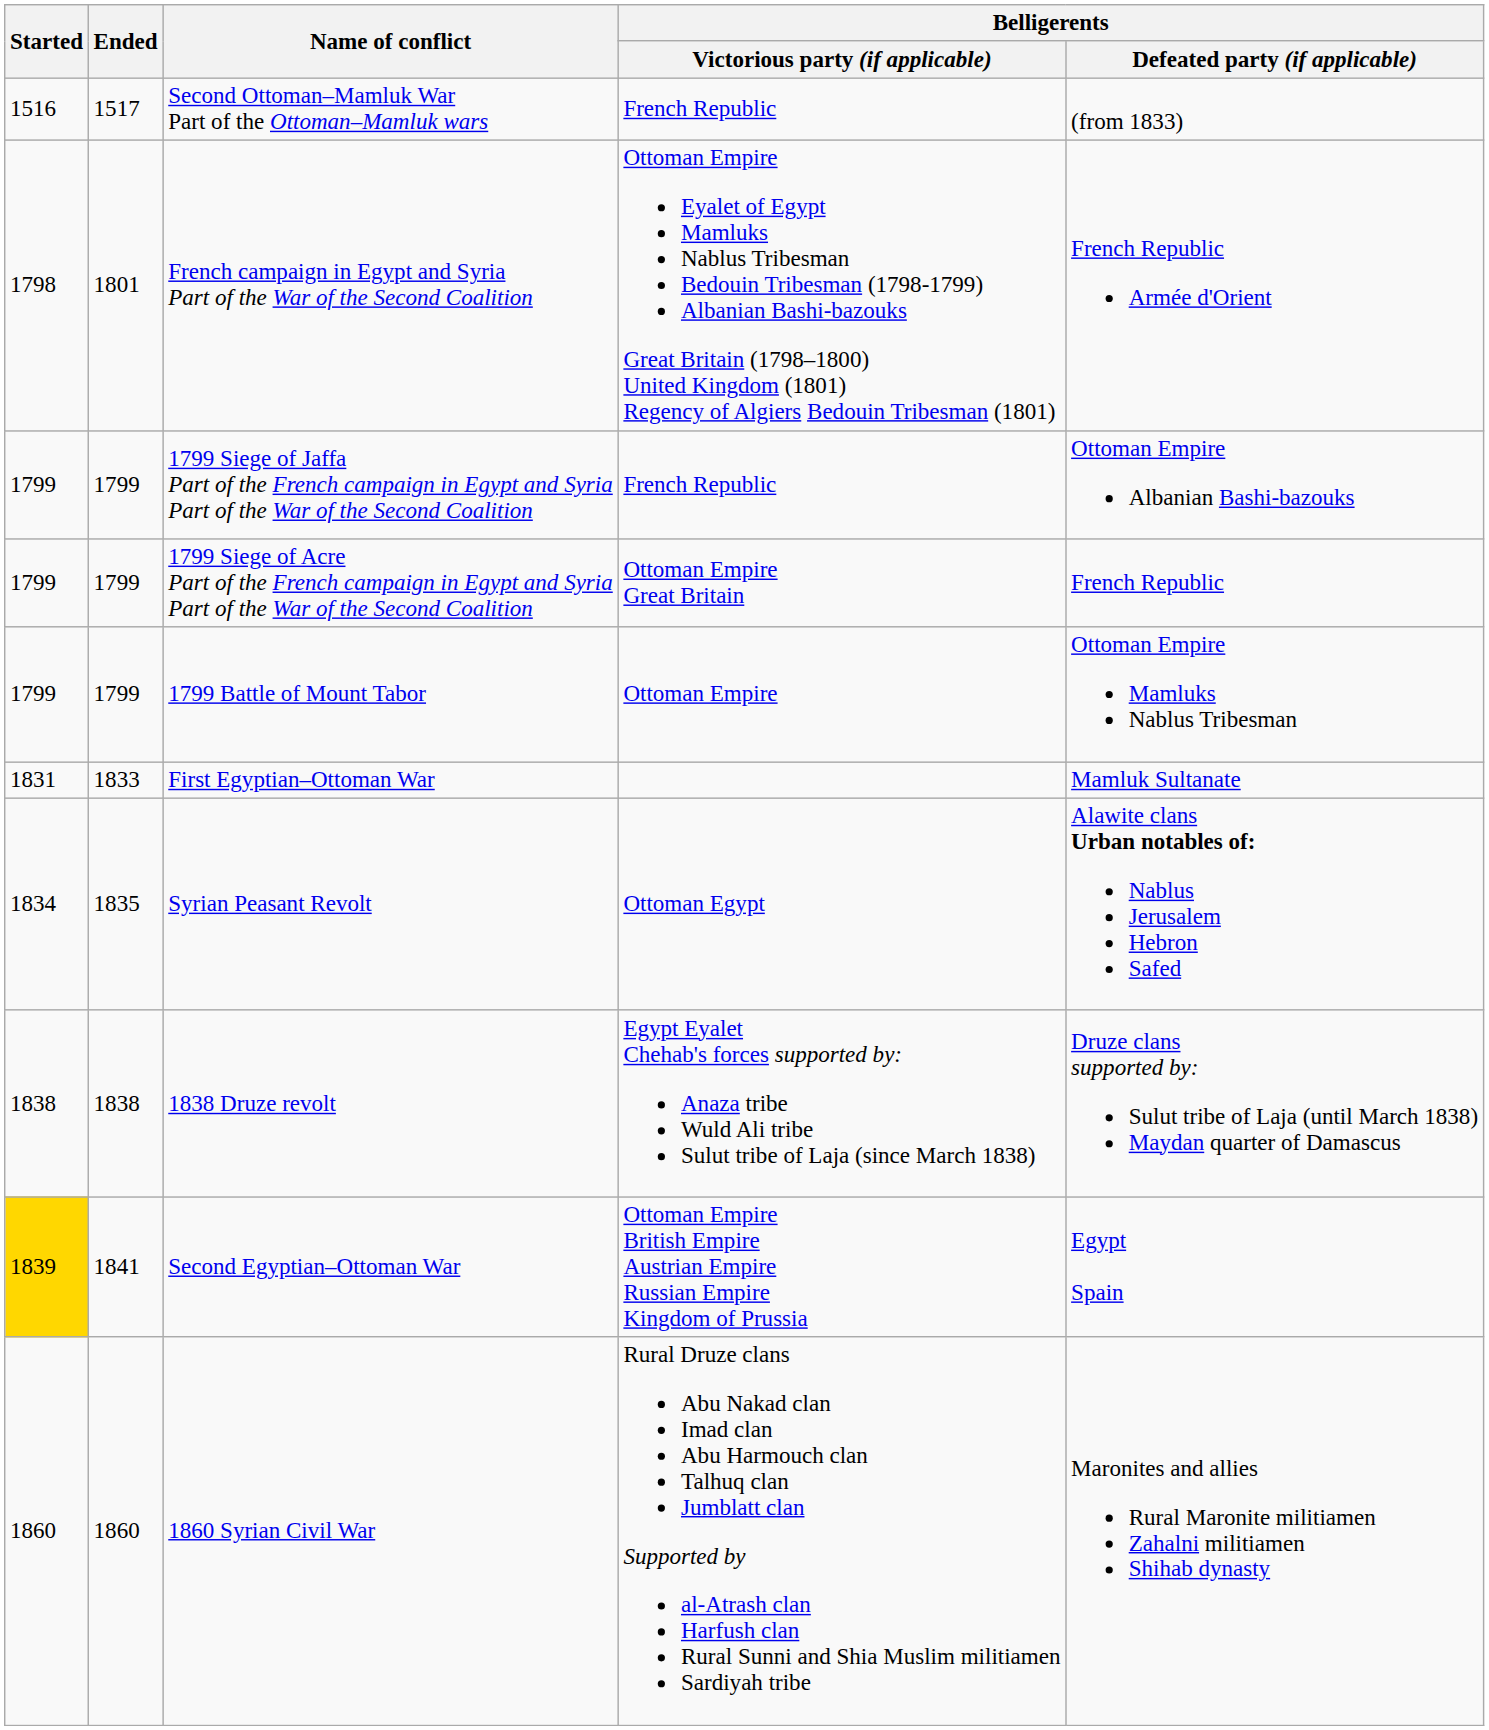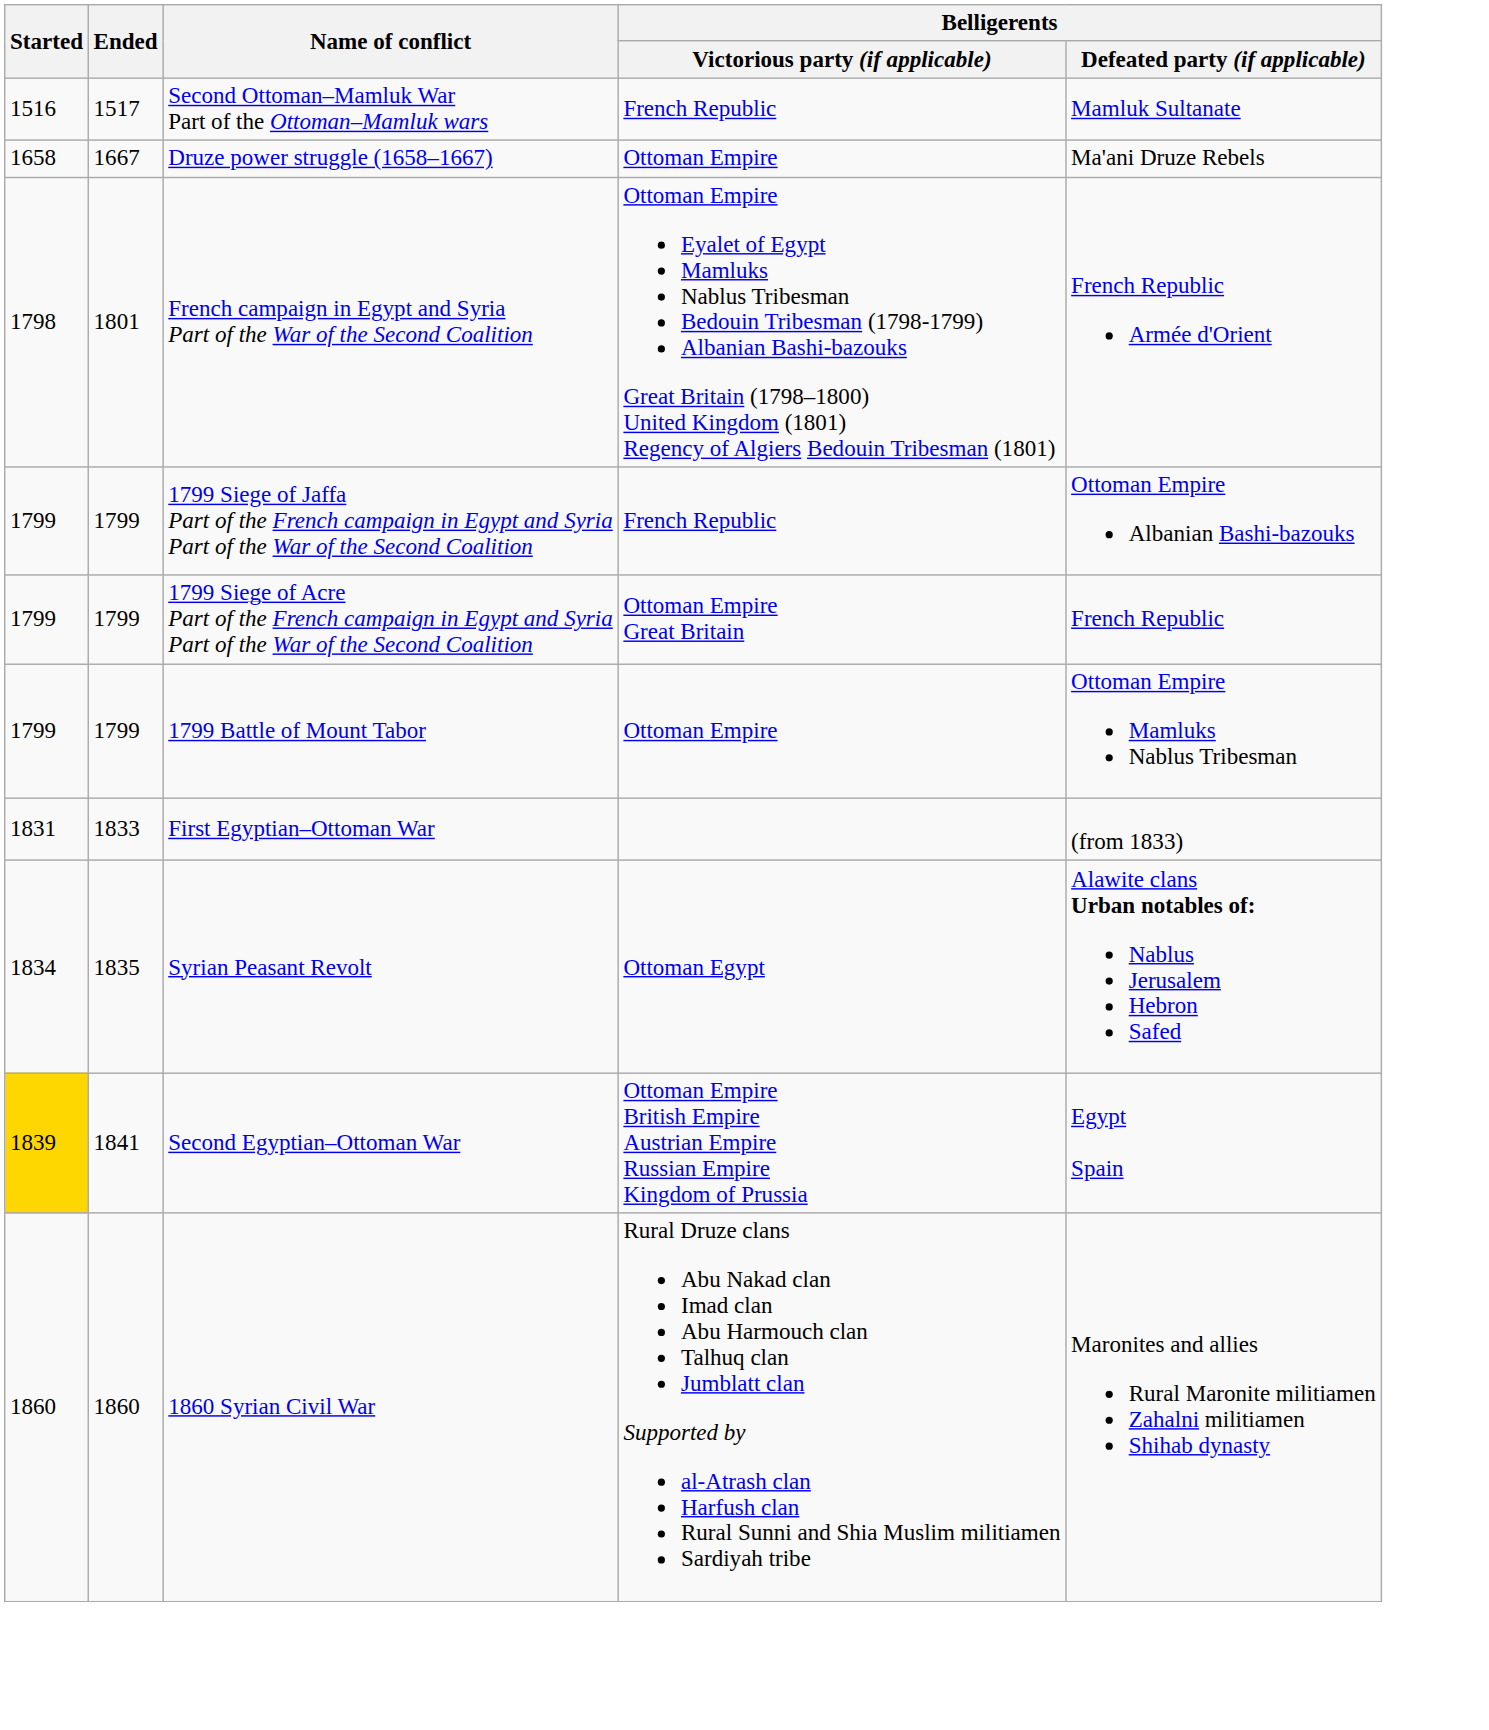(1127, 121) (from 1833) -> (1156, 108) Mamluk Sultanate
+ row: (330, 158)
(1156, 779) Mamluk Sultanate -> (1127, 842) (from 1833)
- row: (252, 1103)
